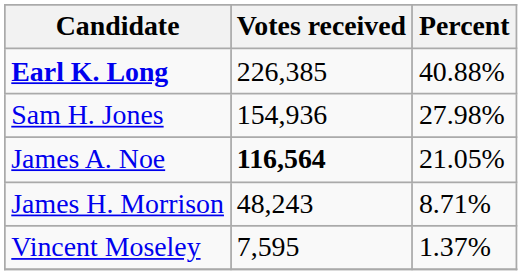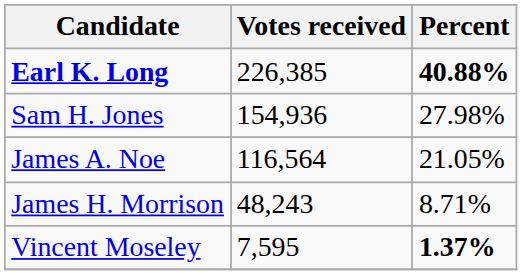(462, 70) normal -> (464, 70) bold
(281, 159) bold -> (282, 159) normal
(455, 247) normal -> (457, 247) bold
